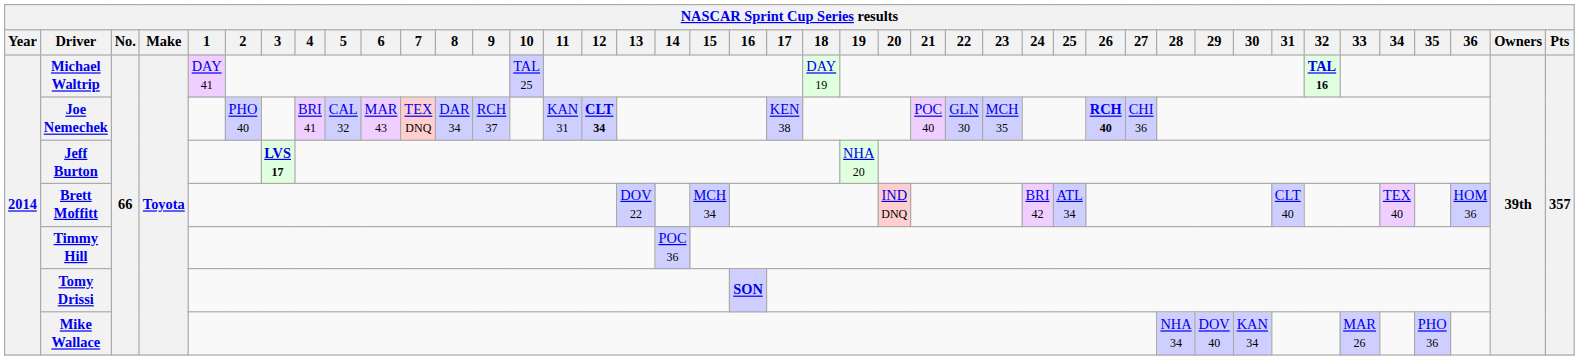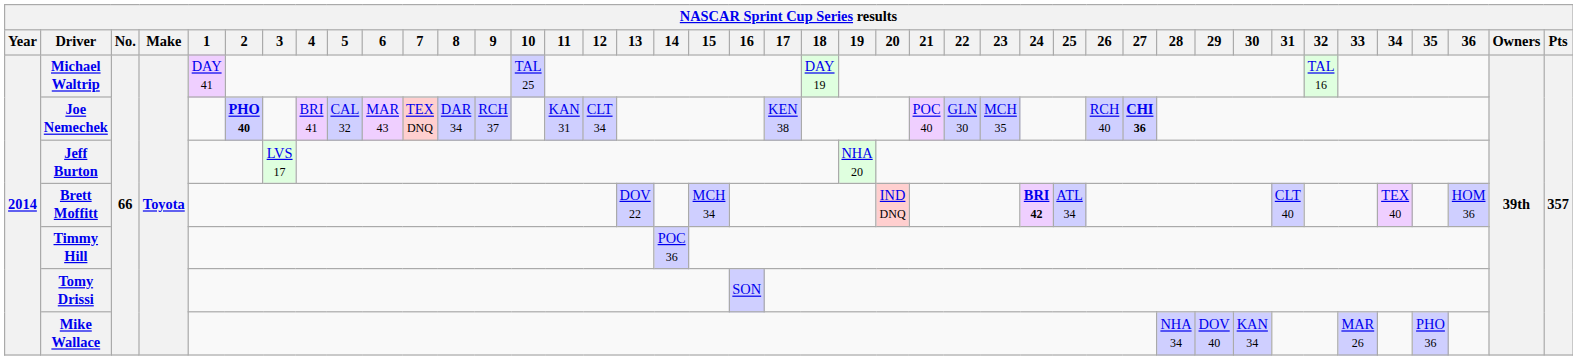(1322, 75) bold -> (1321, 75) normal
(243, 118) normal -> (244, 118) bold
(599, 118) bold -> (600, 118) normal
(1106, 118) bold -> (1104, 118) normal
(1141, 118) normal -> (1140, 118) bold
(278, 161) bold -> (280, 161) normal
(1037, 204) normal -> (1037, 204) bold
(748, 290) bold -> (747, 290) normal
